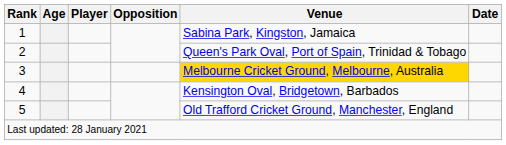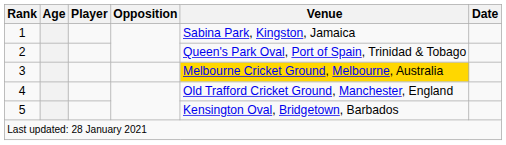(291, 91) Kensington Oval, Bridgetown, Barbados -> (318, 91) Old Trafford Cricket Ground, Manchester, England
(318, 110) Old Trafford Cricket Ground, Manchester, England -> (291, 110) Kensington Oval, Bridgetown, Barbados
